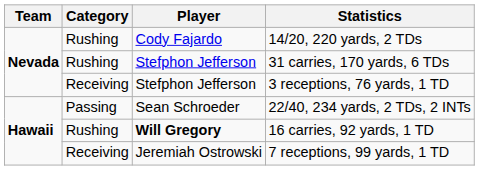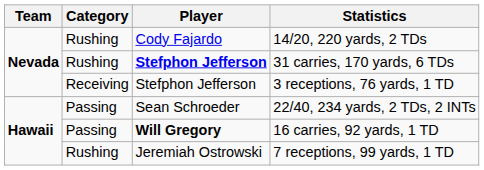(196, 61) normal -> (201, 61) bold
(92, 130) Rushing -> (91, 130) Passing
(97, 153) Receiving -> (92, 153) Rushing
